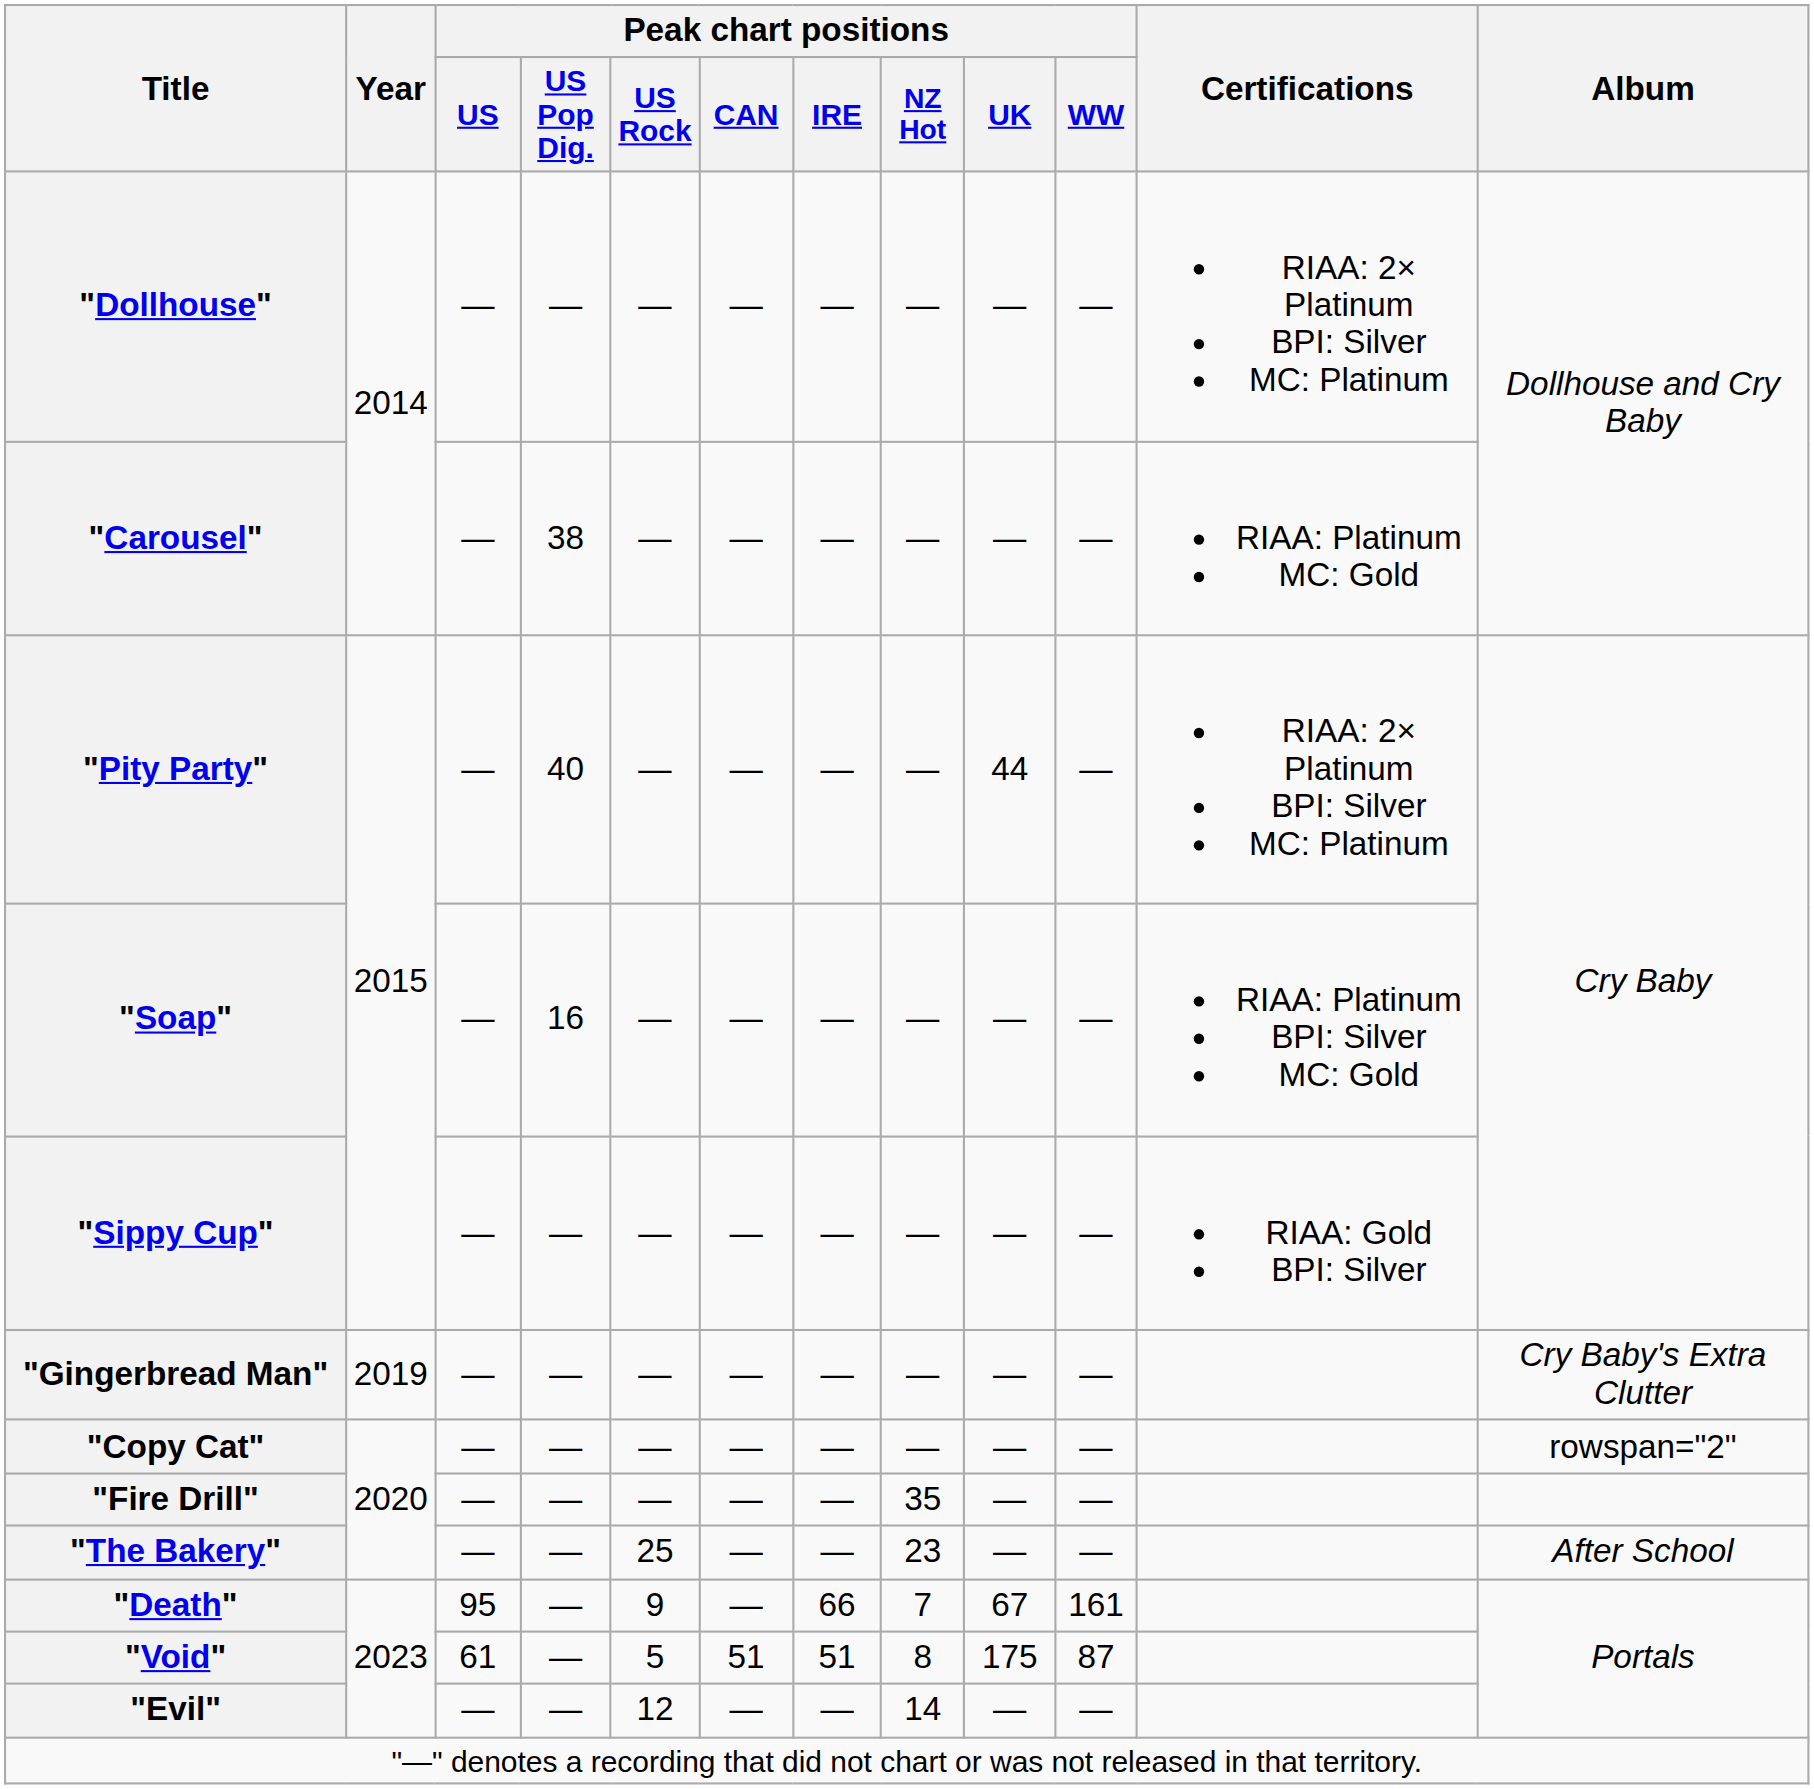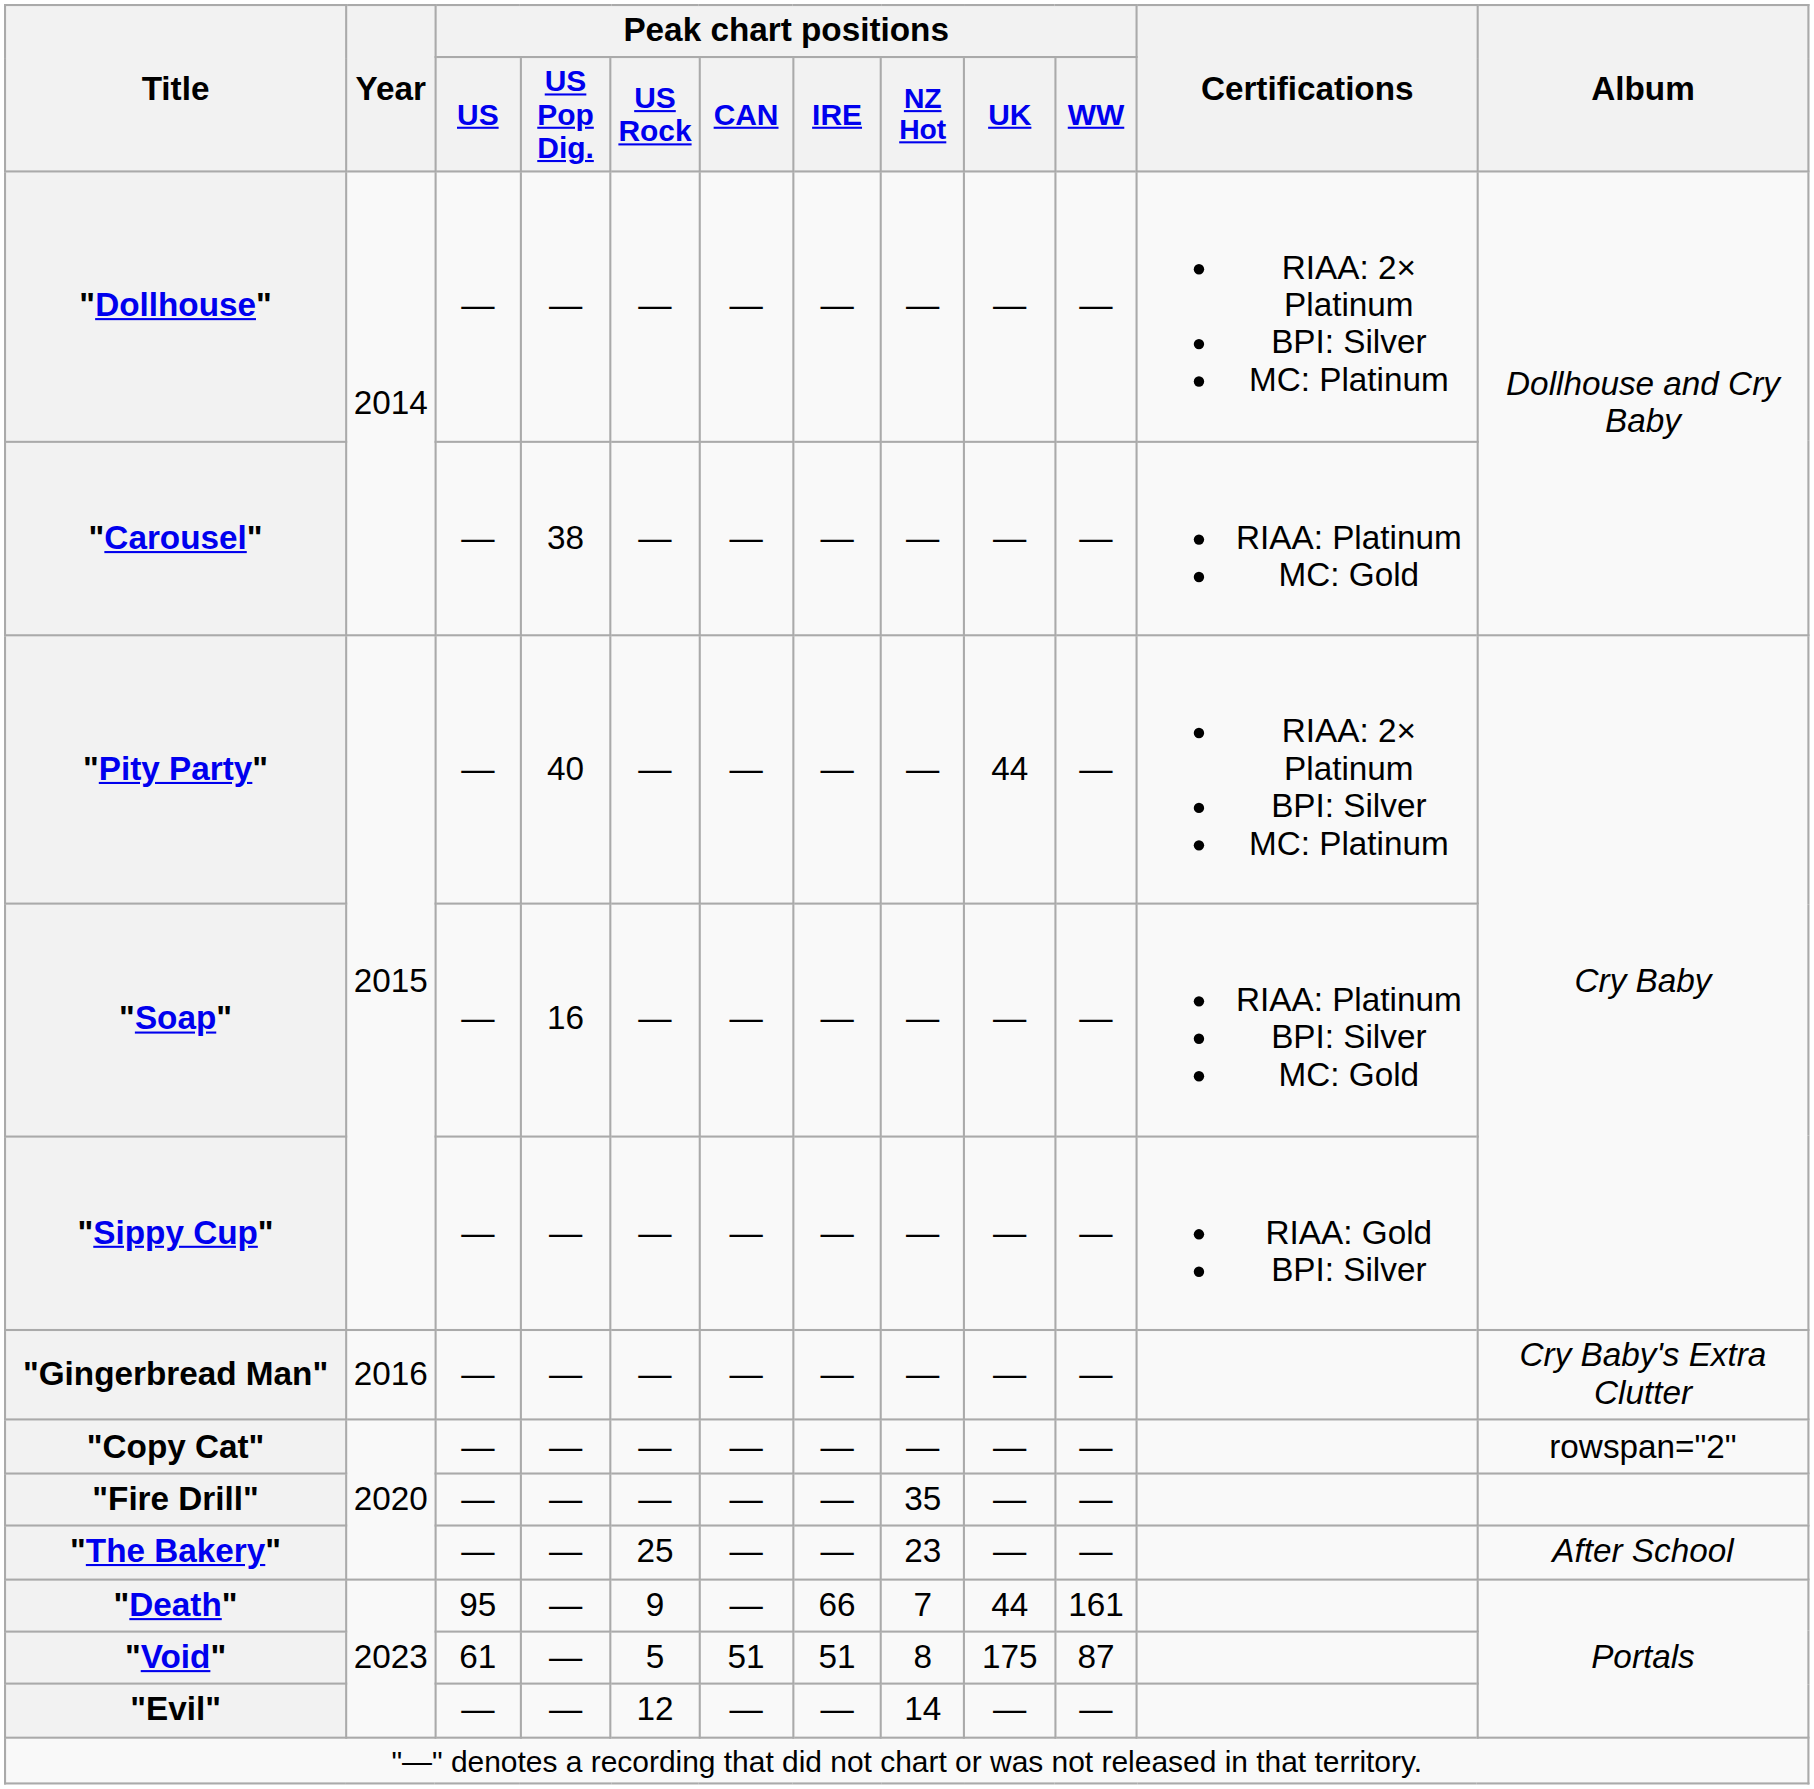(391, 1374) 2019 -> (391, 1374) 2016
(1010, 1604) 67 -> (1010, 1604) 44
